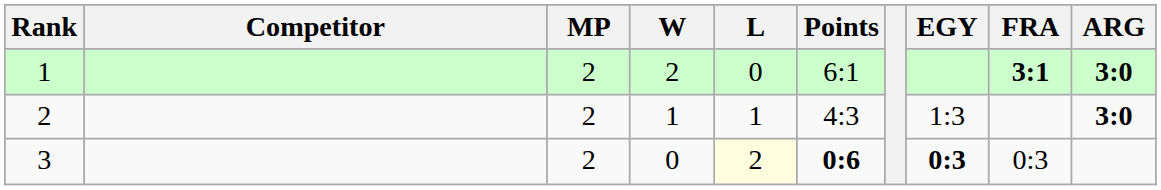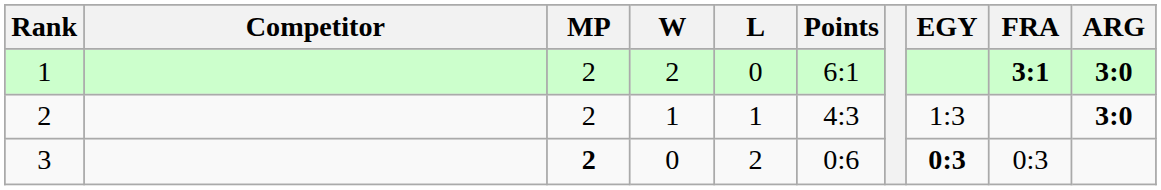(589, 160) normal -> (589, 160) bold
(756, 160) lightyellow background -> (756, 160) no background
(841, 160) bold -> (841, 160) normal
